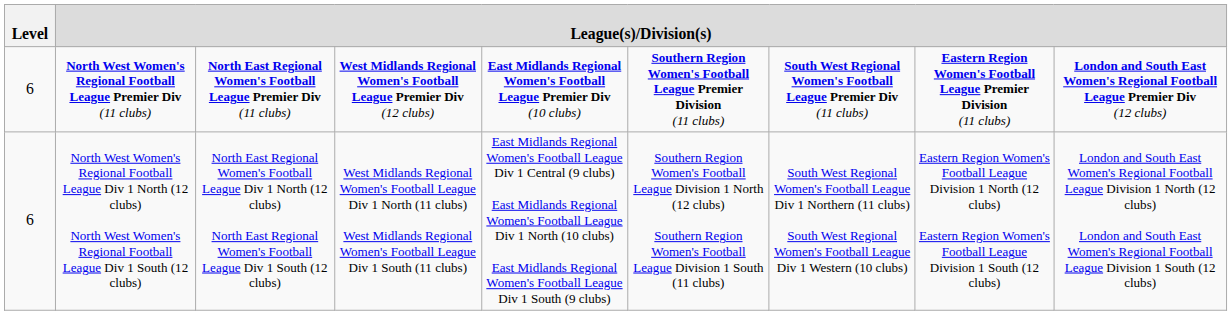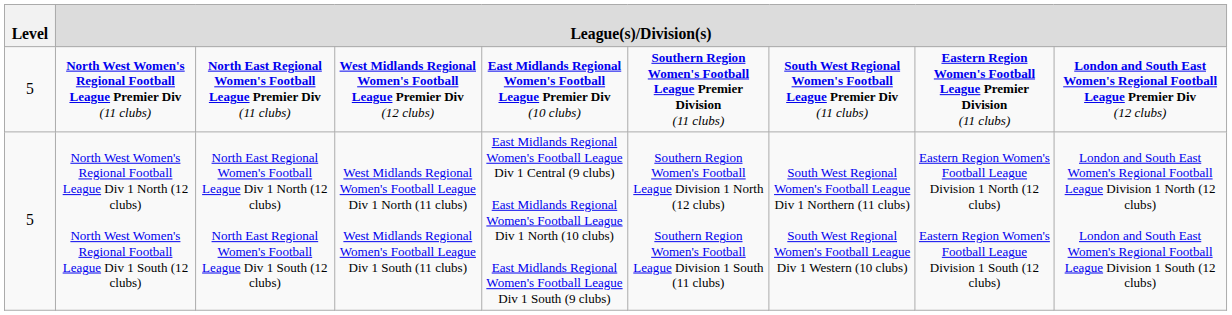(30, 89) 6 -> (30, 89) 5
(30, 220) 6 -> (30, 220) 5
